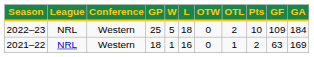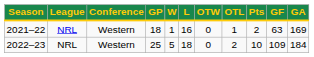rows swapped: (26, 45) <-> (26, 29)
